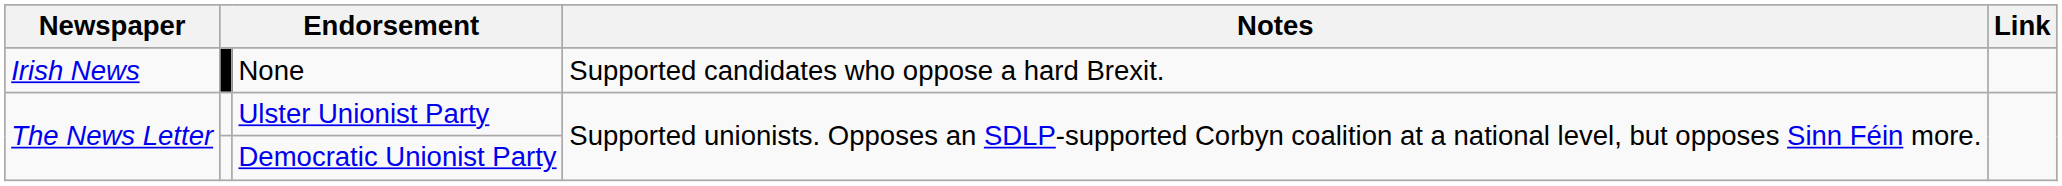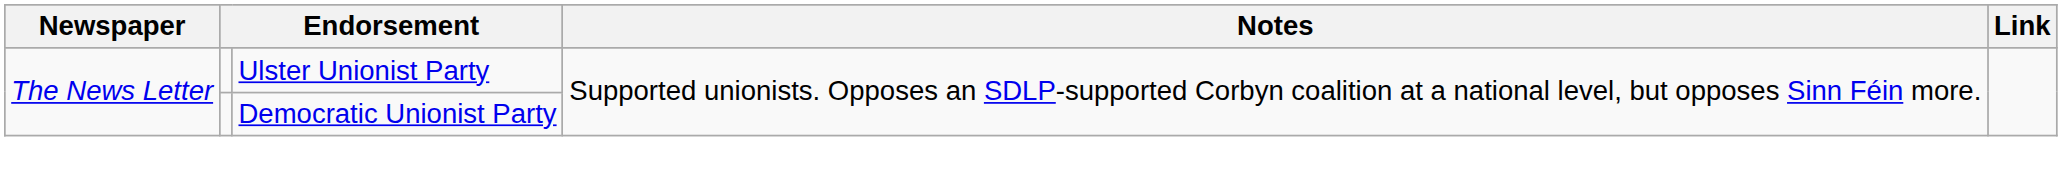- row: (271, 69)
